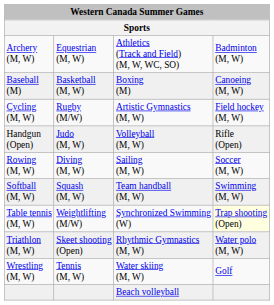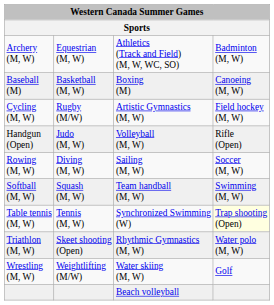(81, 218) Weightlifting (M/W) -> (70, 218) Tennis (M, W)
(70, 271) Tennis (M, W) -> (81, 271) Weightlifting (M/W)
